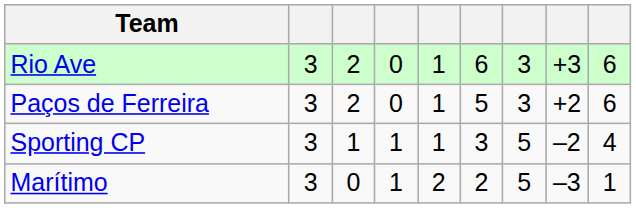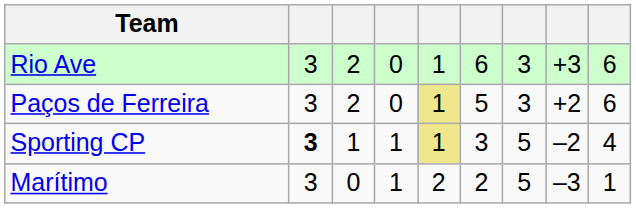(439, 103) no background -> (439, 103) khaki background
(311, 143) normal -> (311, 143) bold
(439, 143) no background -> (439, 143) khaki background
